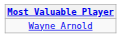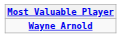(61, 26) normal -> (61, 26) bold
